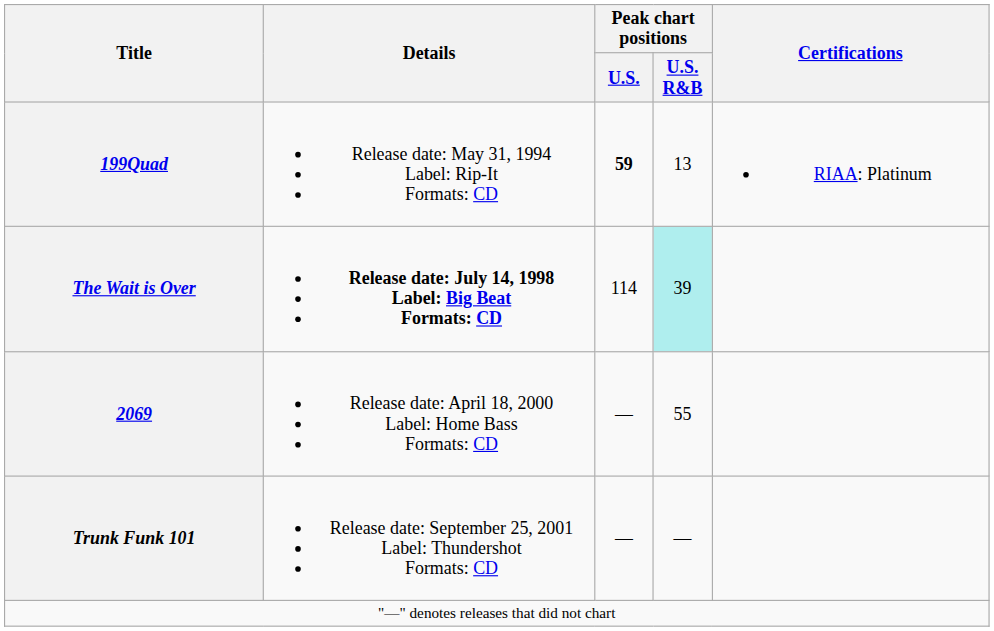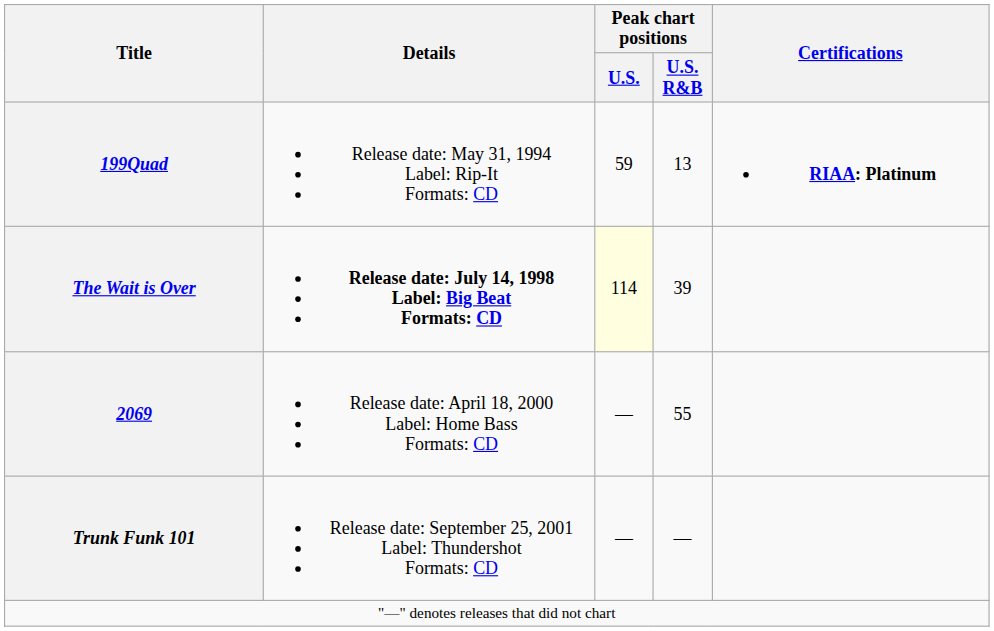(624, 164) bold -> (624, 164) normal
(850, 174) normal -> (850, 174) bold
(624, 288) no background -> (624, 288) lightyellow background
(683, 288) paleturquoise background -> (683, 288) no background
